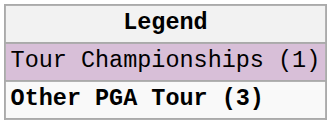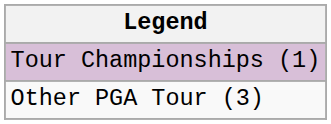(137, 100) bold -> (137, 100) normal
